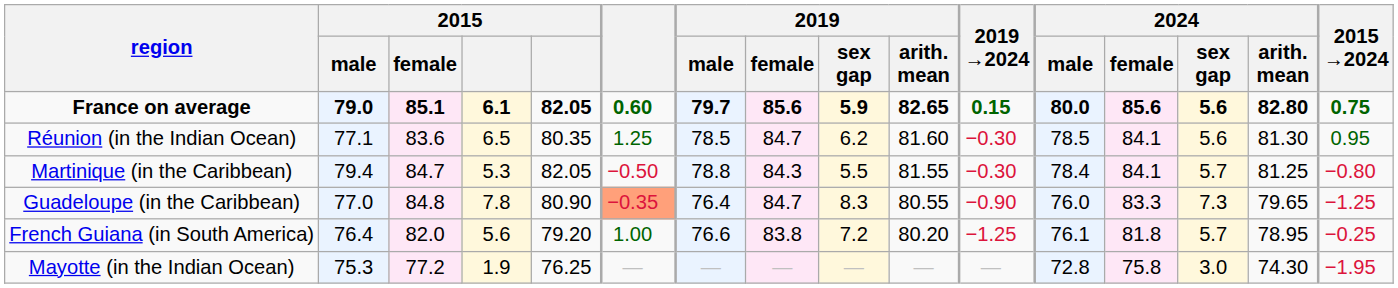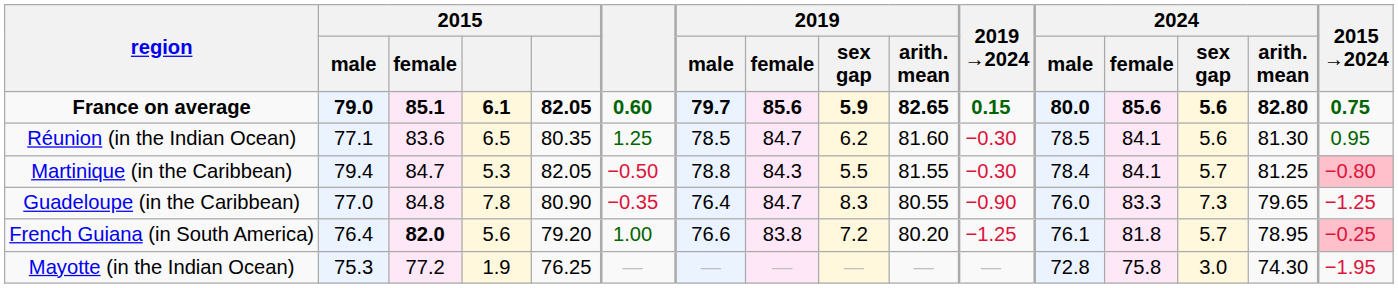(1350, 171) no background -> (1350, 171) pink background
(633, 203) lightsalmon background -> (633, 203) no background
(425, 235) normal -> (425, 235) bold
(1350, 235) no background -> (1350, 235) pink background
